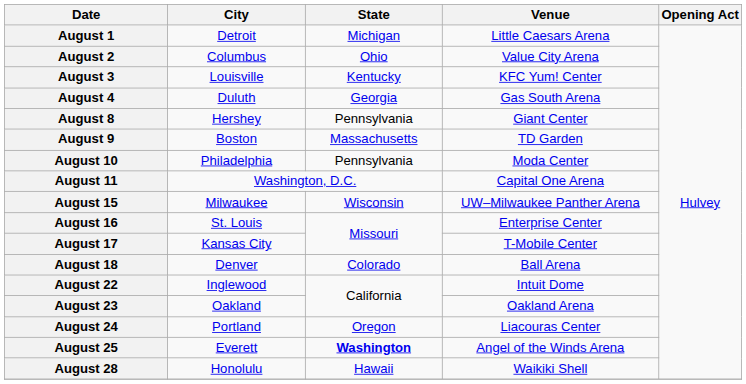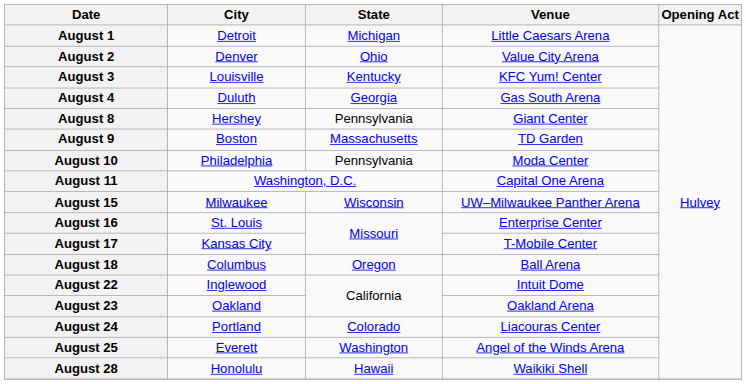(237, 56) Columbus -> (237, 56) Denver
(237, 264) Denver -> (237, 264) Columbus
(374, 264) Colorado -> (374, 264) Oregon
(374, 327) Oregon -> (374, 327) Colorado
(374, 347) bold -> (374, 347) normal
